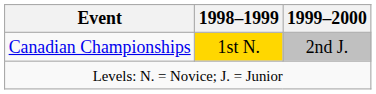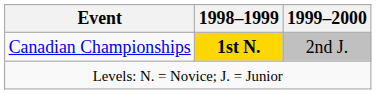(239, 46) normal -> (239, 46) bold
